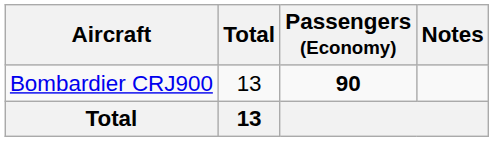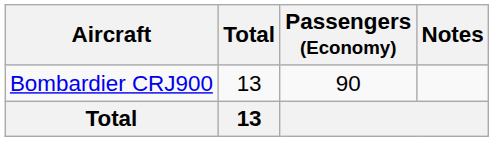(348, 82) bold -> (348, 82) normal
